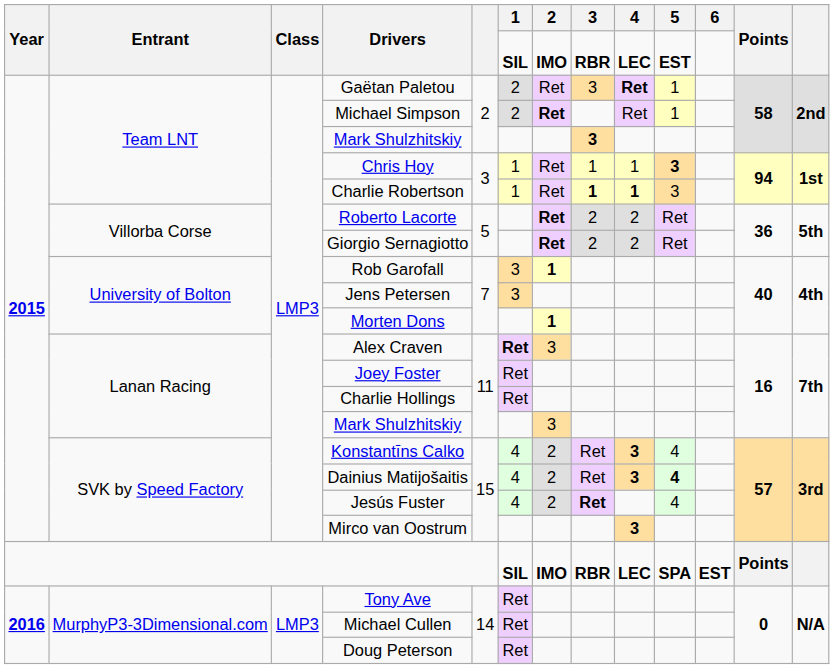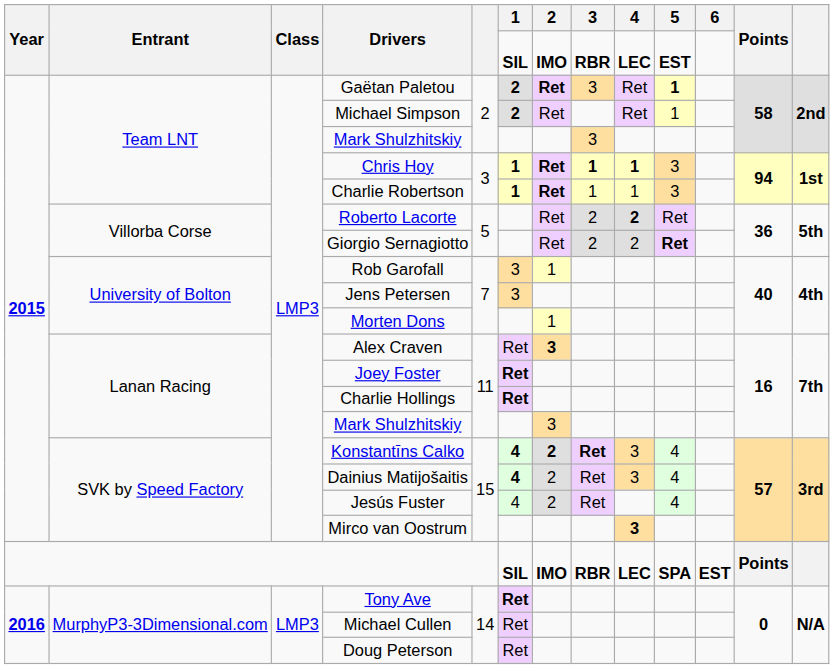(515, 88) normal -> (515, 88) bold
(552, 88) normal -> (552, 88) bold
(634, 88) bold -> (634, 88) normal
(675, 88) normal -> (675, 88) bold
(515, 114) normal -> (515, 114) bold
(552, 114) bold -> (552, 114) normal
(593, 140) bold -> (593, 140) normal
(515, 166) normal -> (515, 166) bold
(552, 166) normal -> (552, 166) bold
(593, 166) normal -> (593, 166) bold
(634, 166) normal -> (634, 166) bold
(675, 166) bold -> (675, 166) normal
(515, 192) normal -> (515, 192) bold
(552, 192) normal -> (552, 192) bold
(593, 192) bold -> (593, 192) normal
(634, 192) bold -> (634, 192) normal
(552, 218) bold -> (552, 218) normal
(634, 218) normal -> (634, 218) bold
(552, 244) bold -> (552, 244) normal
(675, 244) normal -> (675, 244) bold
(552, 270) bold -> (552, 270) normal
(552, 321) bold -> (552, 321) normal
(515, 347) bold -> (515, 347) normal
(552, 347) normal -> (552, 347) bold
(515, 373) normal -> (515, 373) bold
(515, 399) normal -> (515, 399) bold
(515, 451) normal -> (515, 451) bold
(552, 451) normal -> (552, 451) bold
(593, 451) normal -> (593, 451) bold
(634, 451) bold -> (634, 451) normal
(515, 477) normal -> (515, 477) bold
(634, 477) bold -> (634, 477) normal
(675, 477) bold -> (675, 477) normal
(593, 503) bold -> (593, 503) normal
(515, 599) normal -> (515, 599) bold
